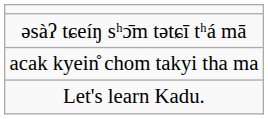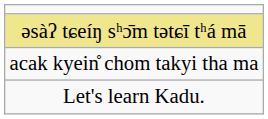(134, 30) no background -> (134, 30) khaki background
